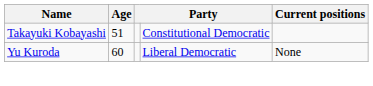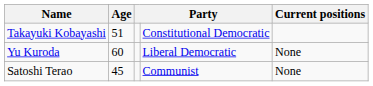+ row: (40, 71)
